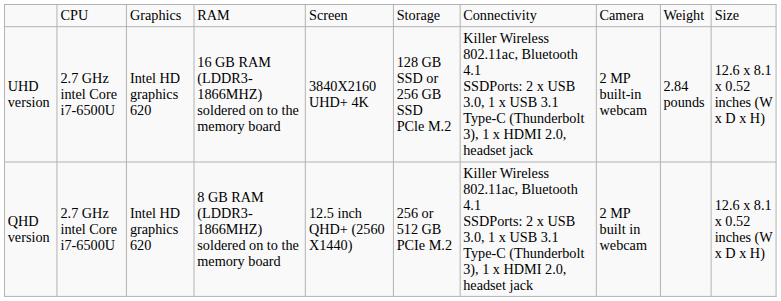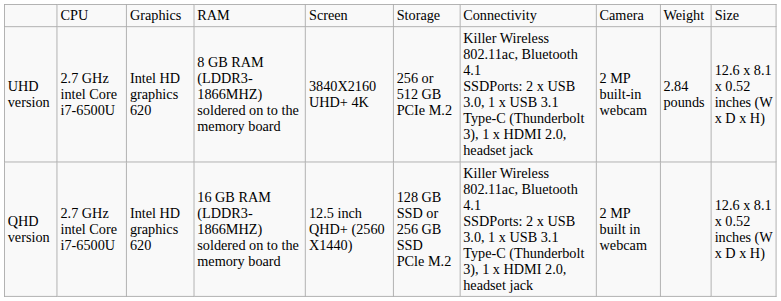(248, 94) 16 GB RAM (LDDR3-1866MHZ) soldered on to the memory board -> (248, 94) 8 GB RAM (LDDR3-1866MHZ) soldered on to the memory board
(424, 94) 128 GB SSD or 256 GB SSD PCle M.2 -> (424, 94) 256 or 512 GB PCIe M.2
(248, 229) 8 GB RAM (LDDR3-1866MHZ) soldered on to the memory board -> (248, 229) 16 GB RAM (LDDR3-1866MHZ) soldered on to the memory board
(424, 229) 256 or 512 GB PCIe M.2 -> (424, 229) 128 GB SSD or 256 GB SSD PCle M.2
